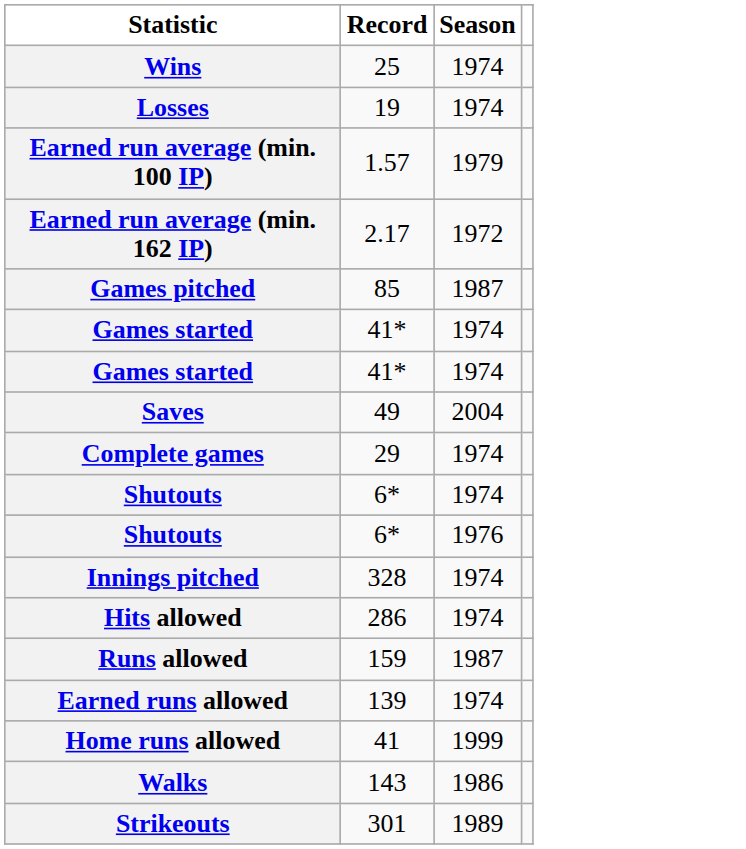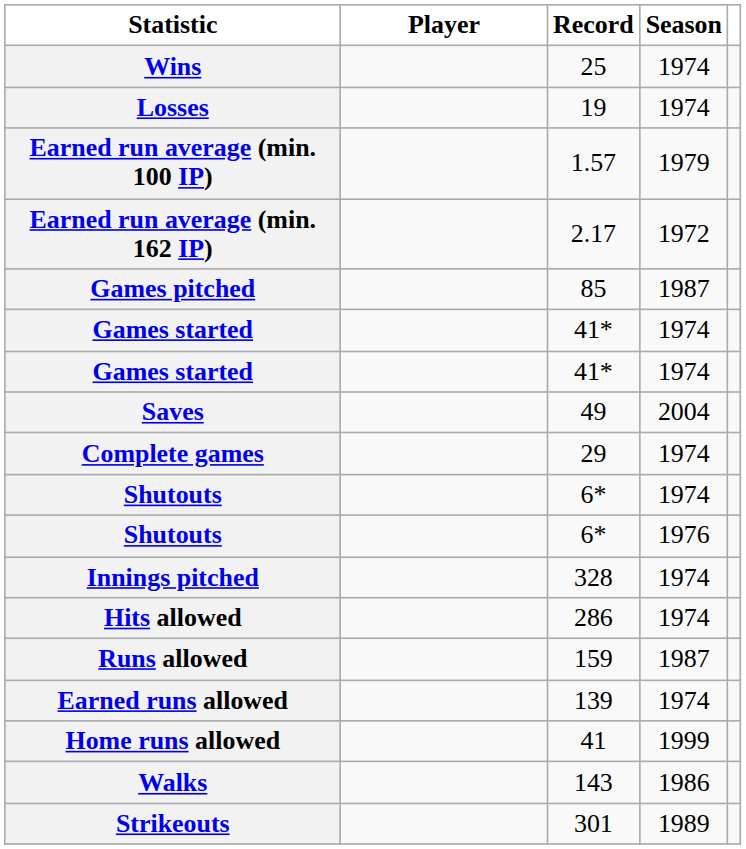+ column: (444, 25)
